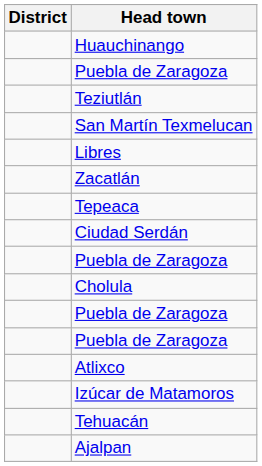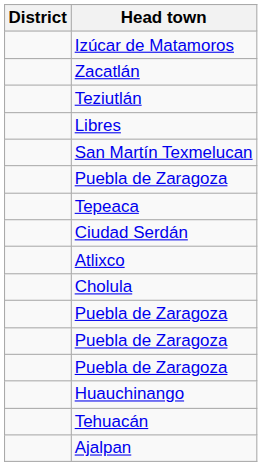(129, 44) Huauchinango -> (154, 44) Izúcar de Matamoros
(151, 71) Puebla de Zaragoza -> (107, 71) Zacatlán
(164, 125) San Martín Texmelucan -> (98, 125) Libres
(98, 152) Libres -> (164, 152) San Martín Texmelucan
(107, 179) Zacatlán -> (151, 179) Puebla de Zaragoza
(151, 260) Puebla de Zaragoza -> (100, 260) Atlixco
(100, 367) Atlixco -> (151, 367) Puebla de Zaragoza
(154, 394) Izúcar de Matamoros -> (129, 394) Huauchinango
